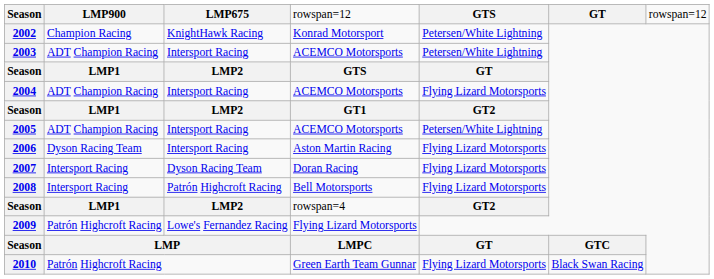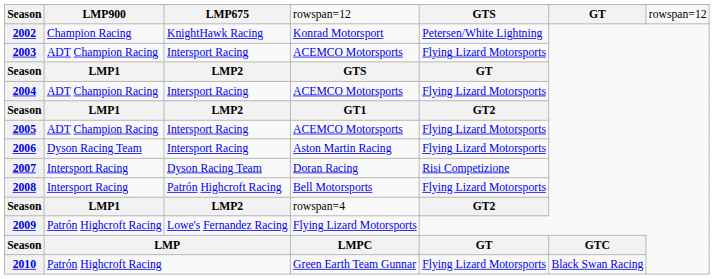(482, 52) Petersen/White Lightning -> (484, 52) Flying Lizard Motorsports
(482, 129) Petersen/White Lightning -> (484, 129) Flying Lizard Motorsports
(484, 168) Flying Lizard Motorsports -> (466, 168) Risi Competizione
